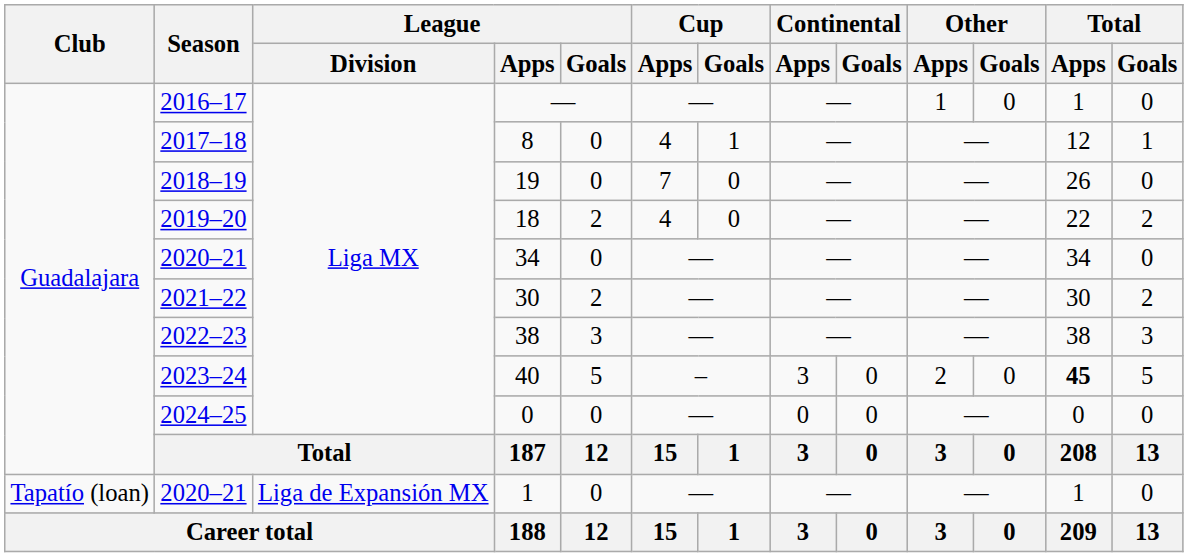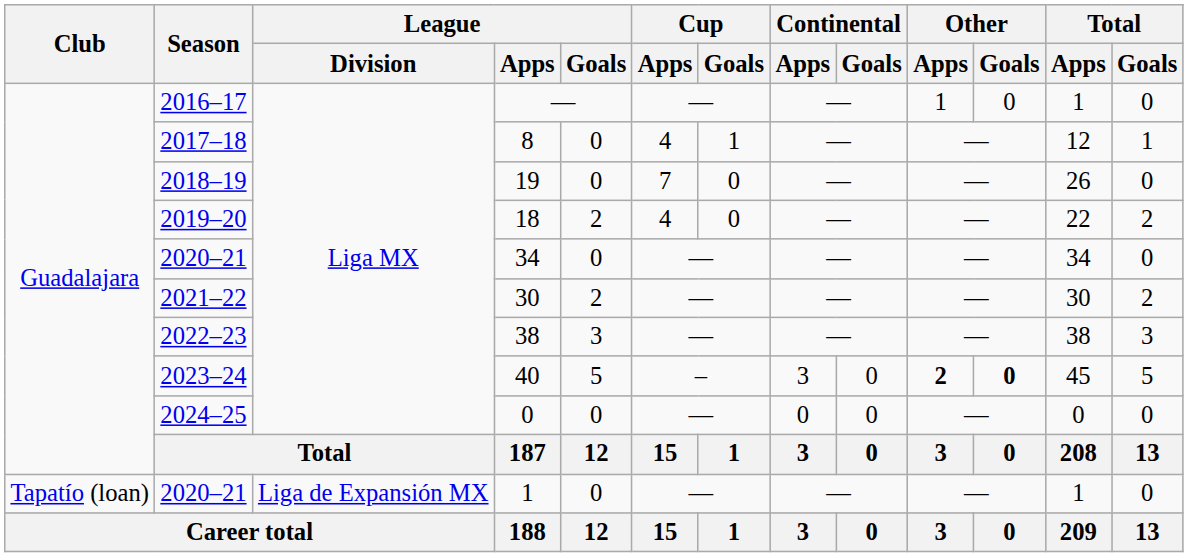(941, 375) normal -> (941, 375) bold
(1009, 375) normal -> (1009, 375) bold
(1078, 375) bold -> (1078, 375) normal
